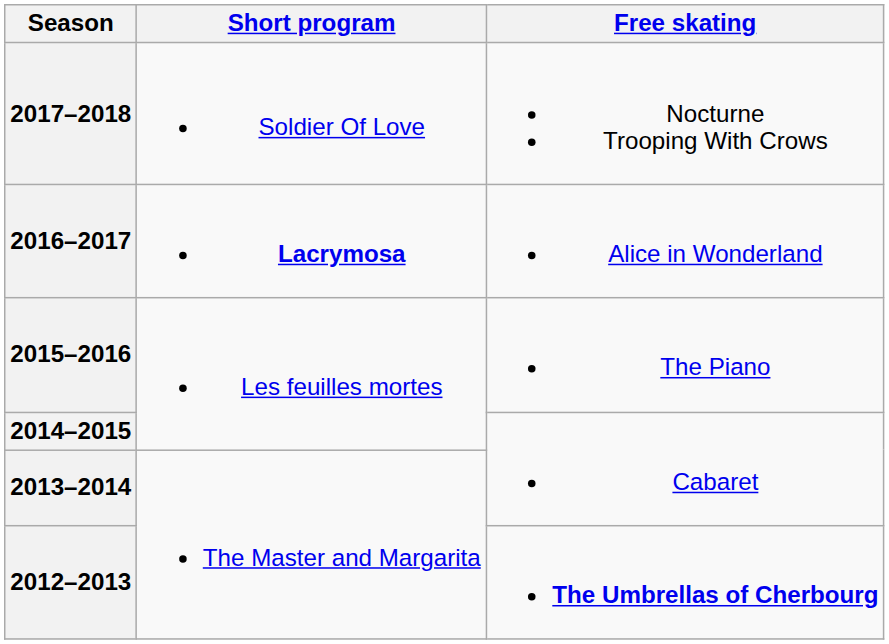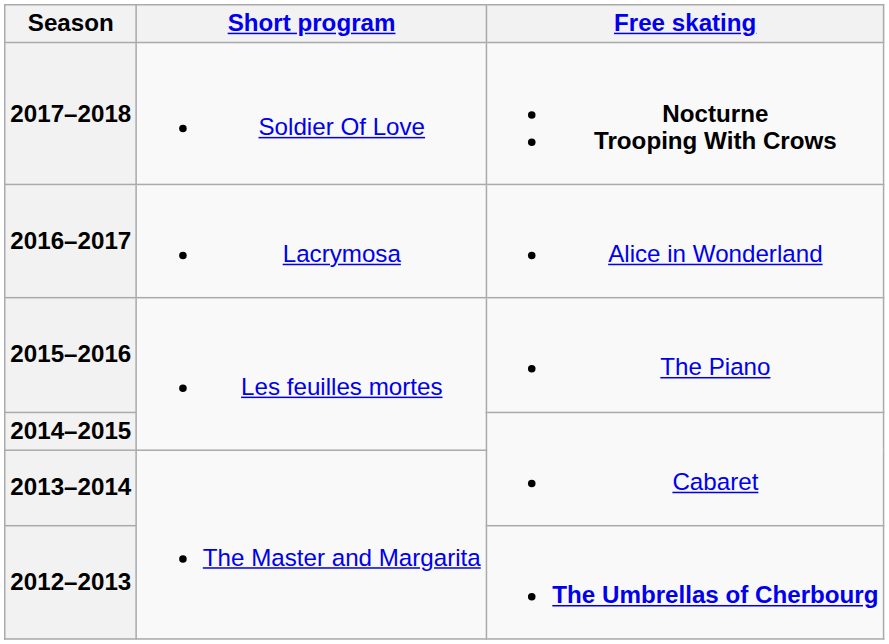(685, 127) normal -> (685, 127) bold
(312, 255) bold -> (312, 255) normal
